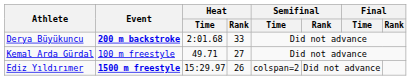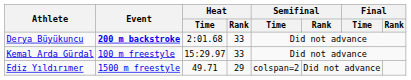(205, 53) 49.71 -> (205, 53) 15:29.97
(239, 53) 27 -> (239, 53) 33
(139, 68) bold -> (139, 68) normal
(205, 68) 15:29.97 -> (205, 68) 49.71
(239, 68) 26 -> (239, 68) 29
